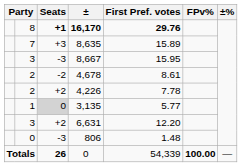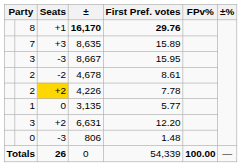(60, 28) bold -> (60, 28) normal
(60, 91) no background -> (60, 91) gold background
(63, 106) lightgrey background -> (63, 106) no background
